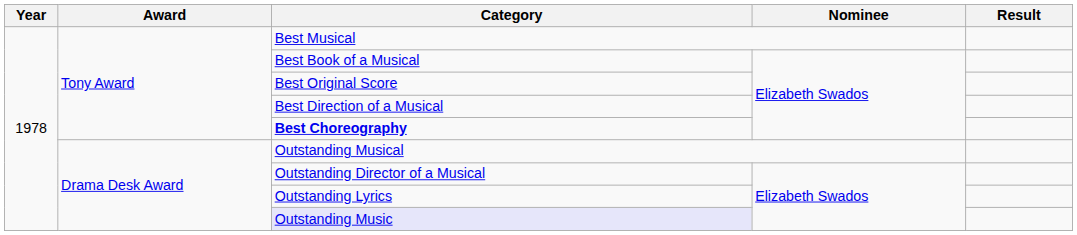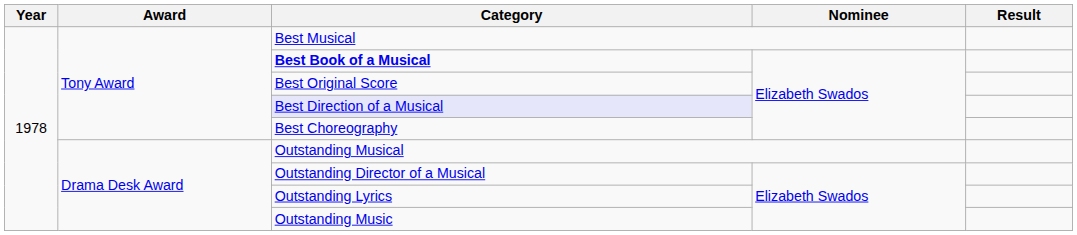(347, 60) normal -> (353, 60) bold
(359, 106) no background -> (359, 106) lavender background
(341, 128) bold -> (336, 128) normal
(334, 219) lavender background -> (334, 219) no background
